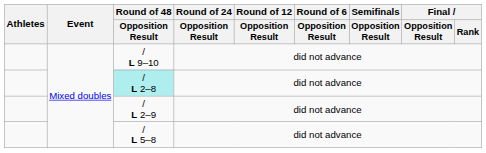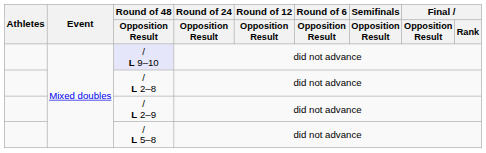(144, 57) no background -> (144, 57) lavender background
(144, 83) paleturquoise background -> (144, 83) no background
